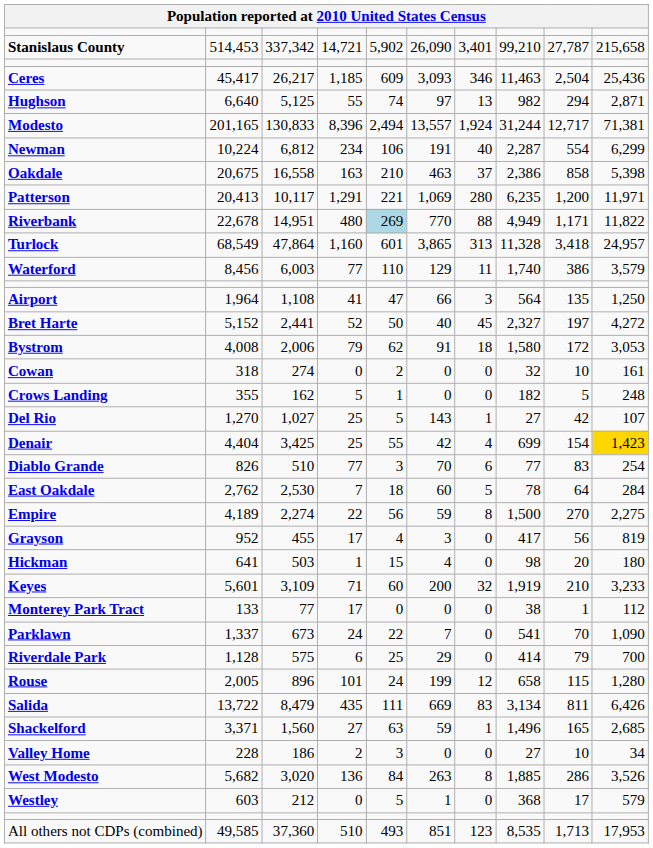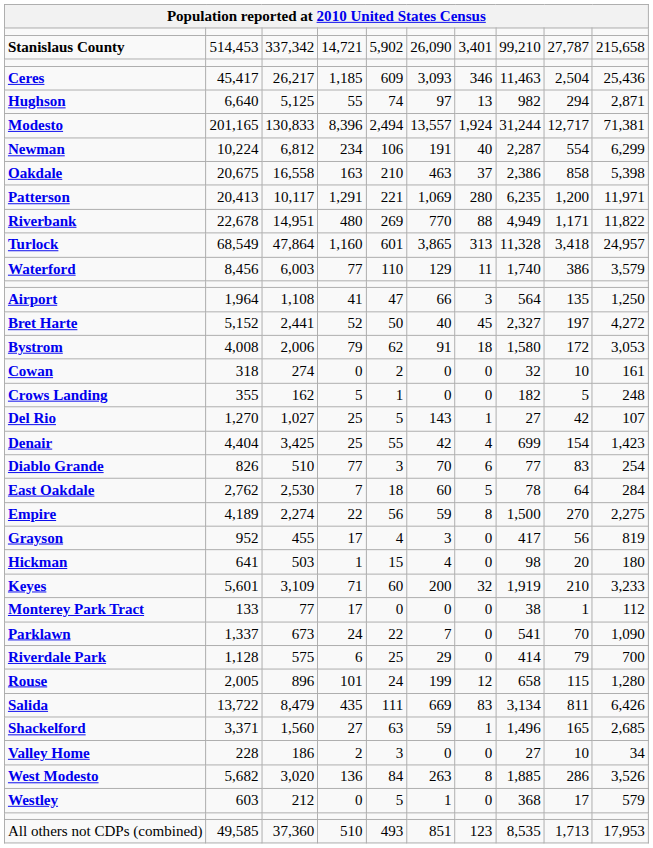(392, 221) lightblue background -> (392, 221) no background
(628, 442) gold background -> (628, 442) no background
